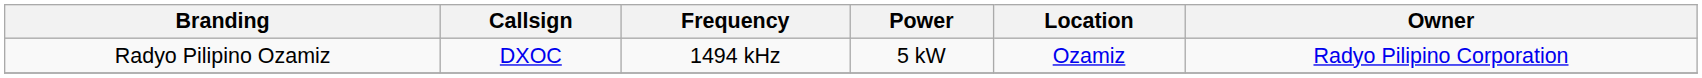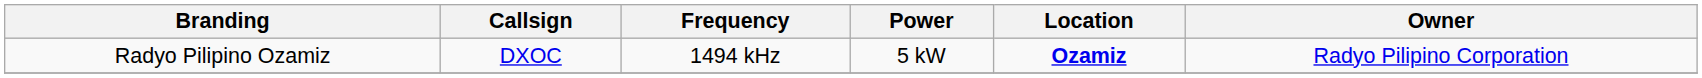(1089, 55) normal -> (1089, 55) bold
